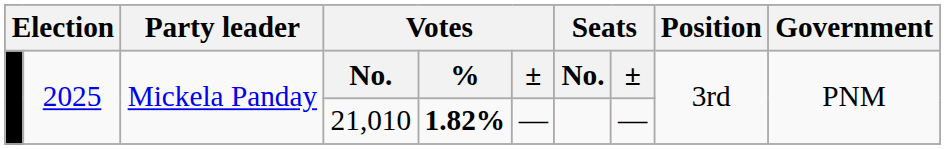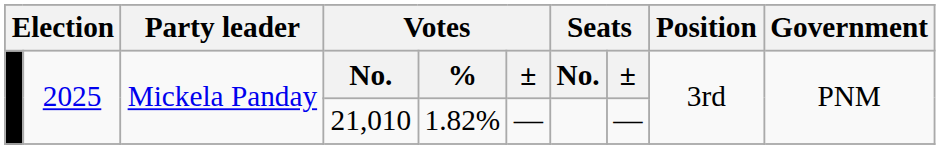(465, 120) bold -> (462, 120) normal
